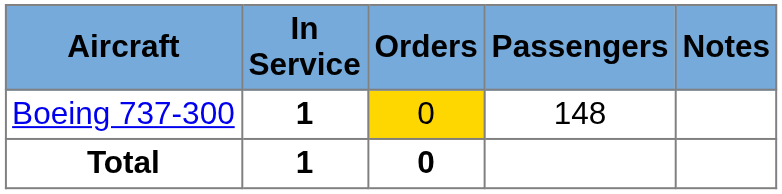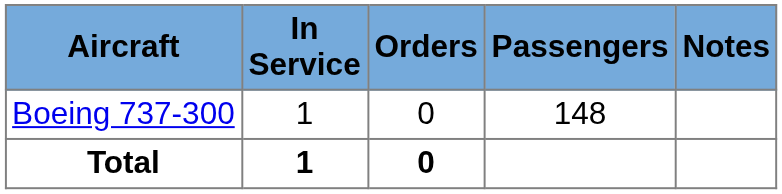(305, 113) bold -> (305, 113) normal
(426, 113) gold background -> (426, 113) no background
